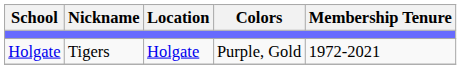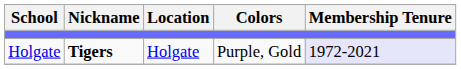(89, 51) normal -> (90, 51) bold
(344, 51) no background -> (344, 51) lavender background
